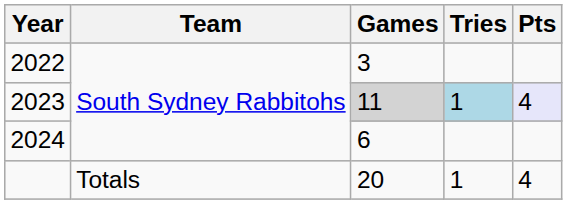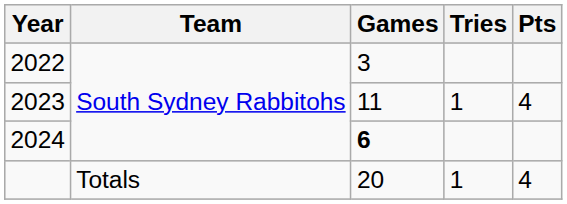(370, 101) lightgrey background -> (370, 101) no background
(457, 101) lightblue background -> (457, 101) no background
(525, 101) lavender background -> (525, 101) no background
(364, 140) normal -> (364, 140) bold
